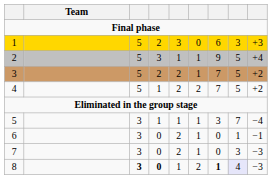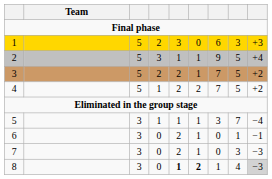(139, 167) bold -> (139, 167) normal
(159, 167) bold -> (159, 167) normal
(179, 167) normal -> (179, 167) bold
(198, 167) normal -> (198, 167) bold
(218, 167) bold -> (218, 167) normal
(238, 167) lavender background -> (238, 167) no background
(258, 167) no background -> (258, 167) lightgrey background
